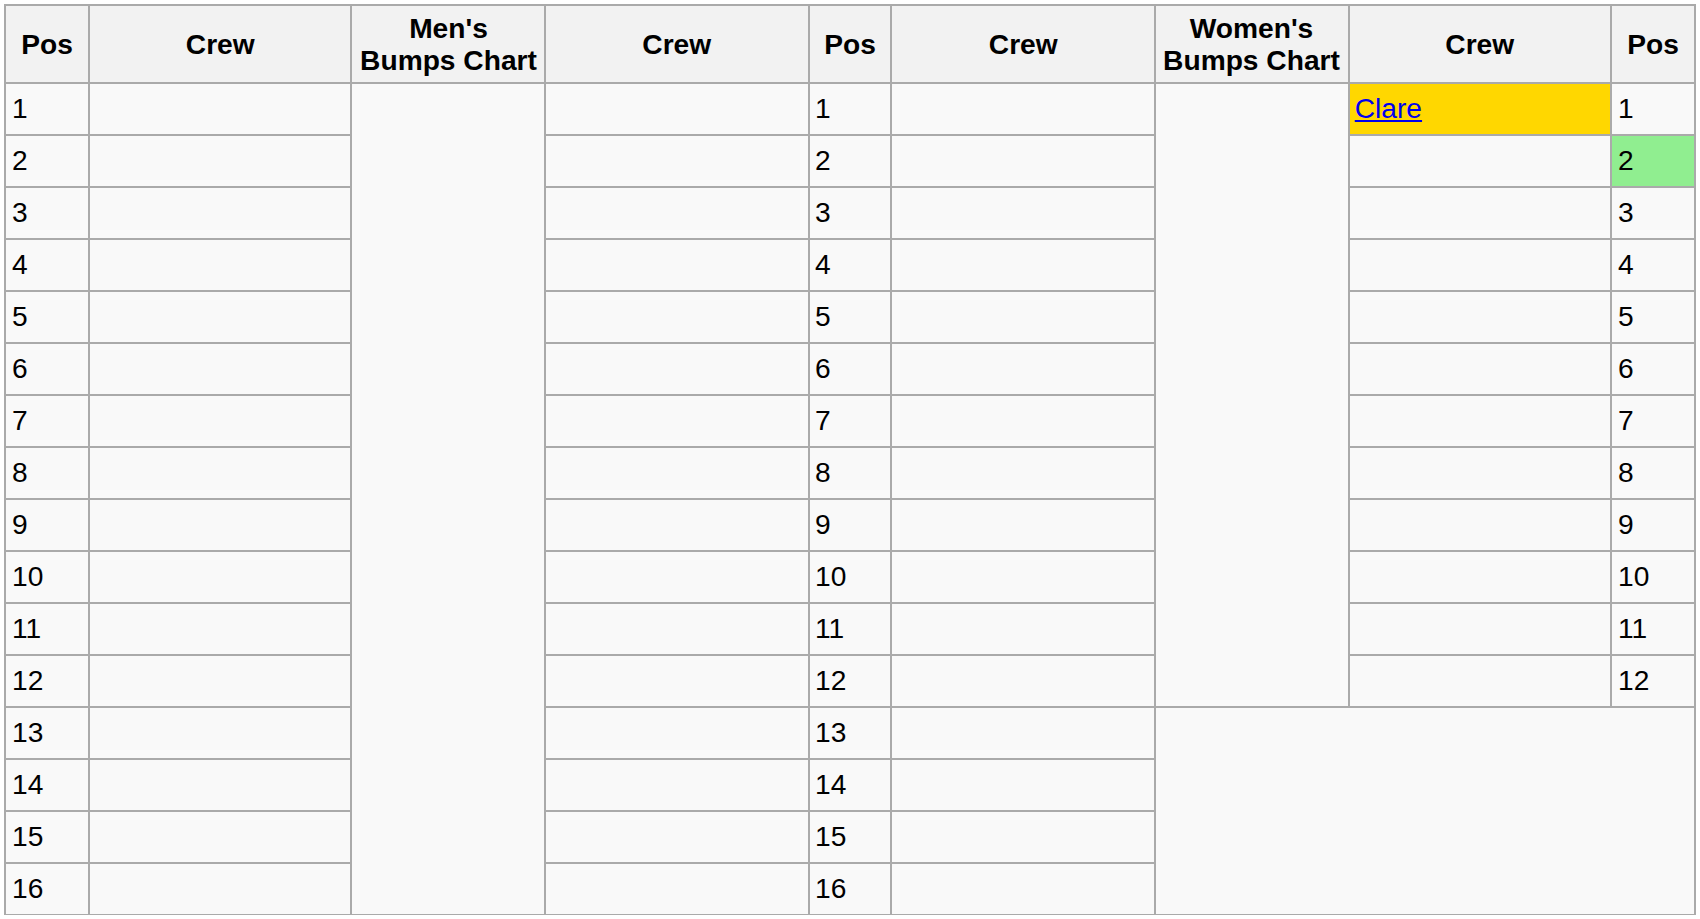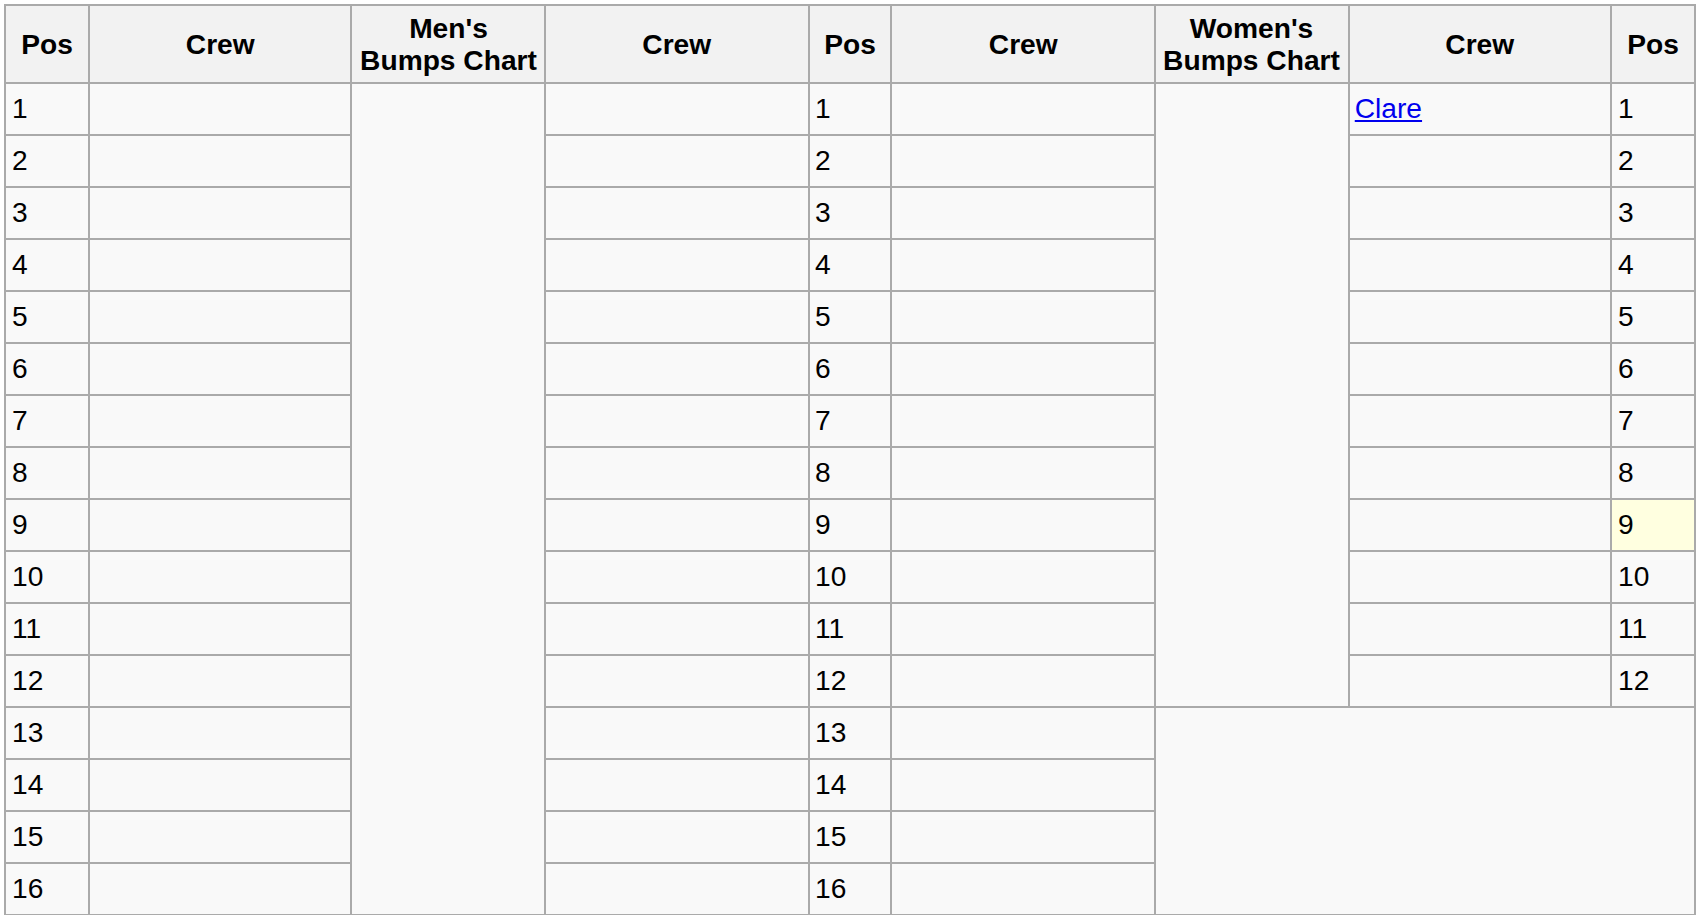(1388, 108) gold background -> (1388, 108) no background
(1626, 160) lightgreen background -> (1626, 160) no background
(1626, 524) no background -> (1626, 524) lightyellow background
